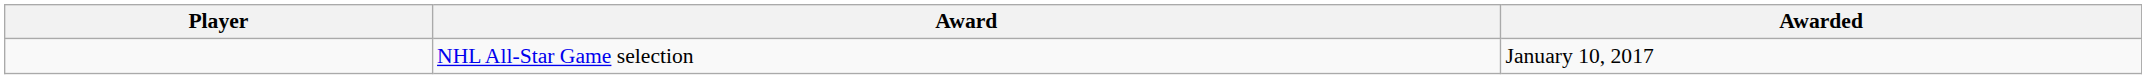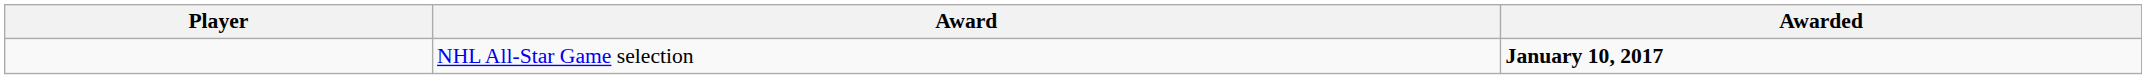(1580, 55) normal -> (1584, 55) bold
